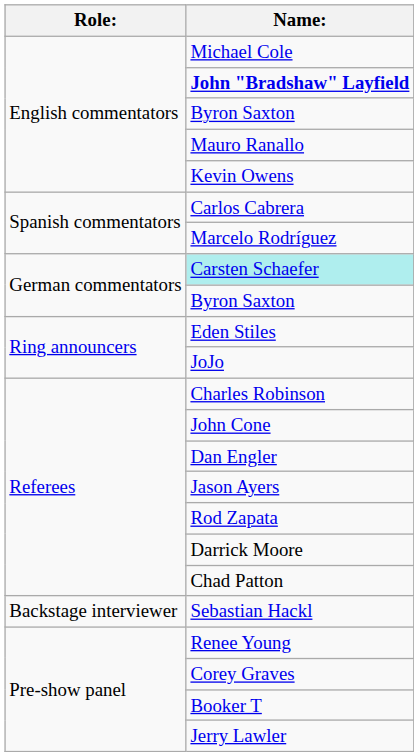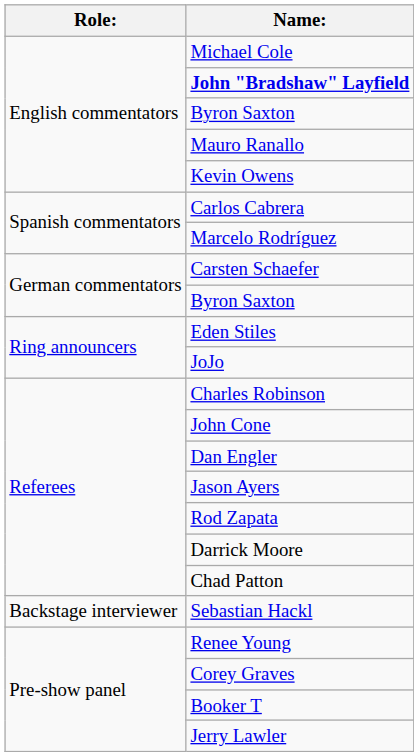(255, 269) paleturquoise background -> (255, 269) no background
